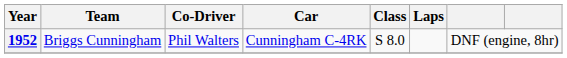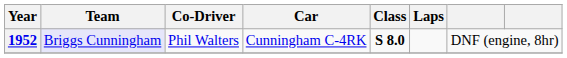(103, 40) no background -> (103, 40) lavender background
(390, 40) normal -> (390, 40) bold
